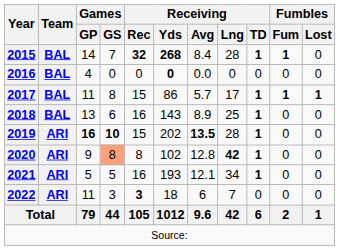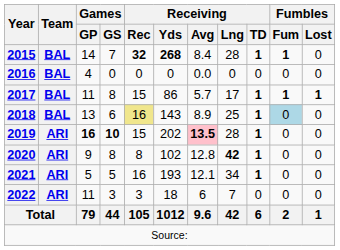(170, 74) bold -> (170, 74) normal
(139, 114) no background -> (139, 114) khaki background
(286, 114) no background -> (286, 114) lightblue background
(203, 134) no background -> (203, 134) pink background
(112, 154) lightsalmon background -> (112, 154) no background
(139, 194) bold -> (139, 194) normal
